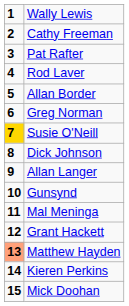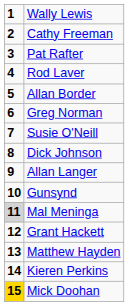(11, 133) gold background -> (11, 133) no background
(14, 212) no background -> (14, 212) lightgrey background
(14, 251) lightsalmon background -> (14, 251) no background
(14, 291) no background -> (14, 291) gold background
